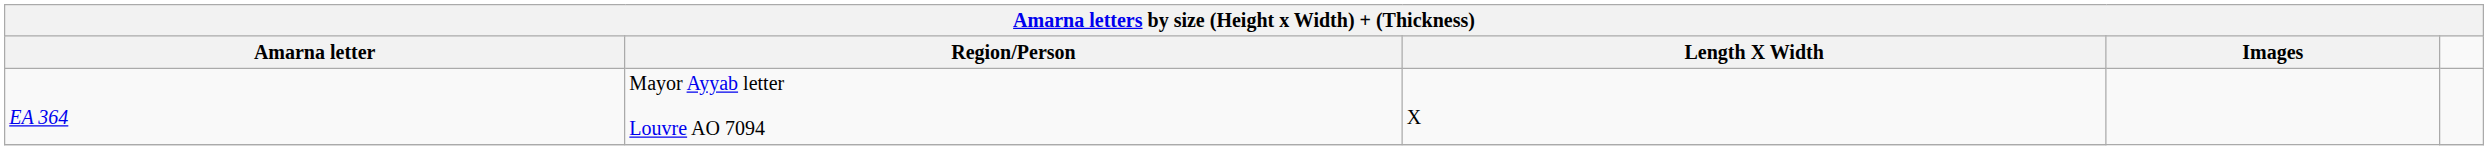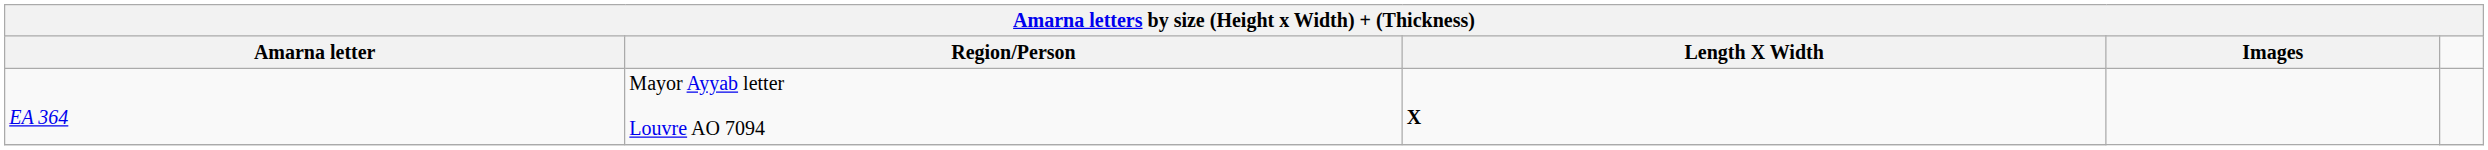(1414, 117) normal -> (1414, 117) bold
